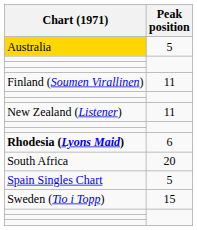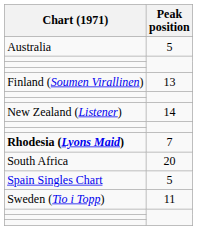(29, 46) gold background -> (29, 46) no background
(169, 82) 11 -> (169, 82) 13
(169, 112) 11 -> (169, 112) 14
(169, 142) 6 -> (169, 142) 7
(169, 199) 15 -> (169, 199) 11
